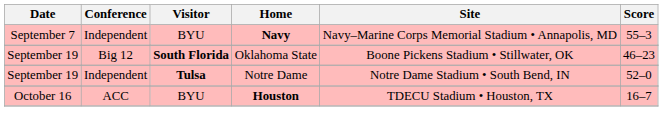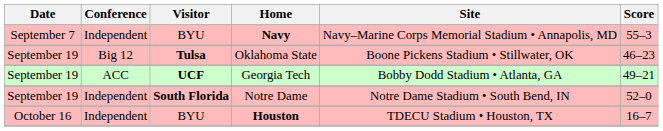(191, 55) South Florida -> (191, 55) Tulsa
+ row: (276, 75)
(191, 75) Tulsa -> (191, 95) South Florida
(116, 95) ACC -> (116, 116) Independent
